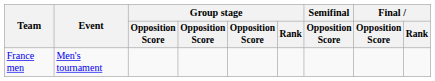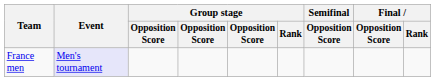(79, 62) no background -> (79, 62) lavender background
